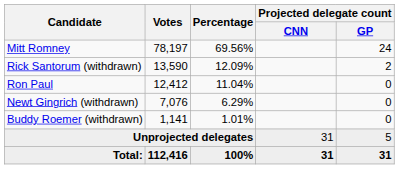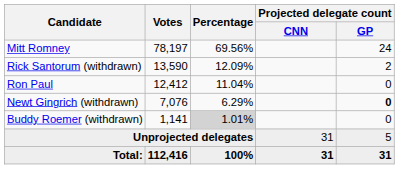(388, 102) normal -> (388, 102) bold
(237, 119) no background -> (237, 119) lightgrey background
